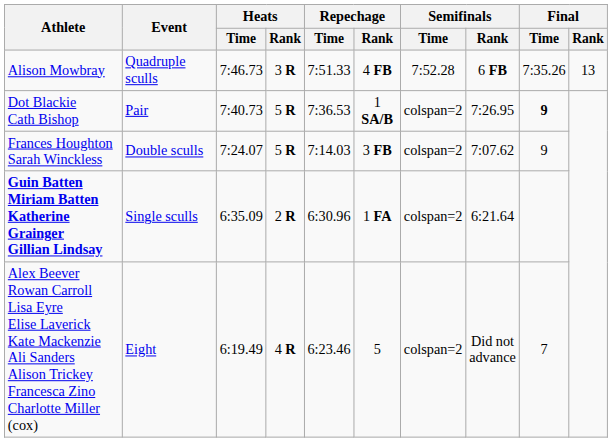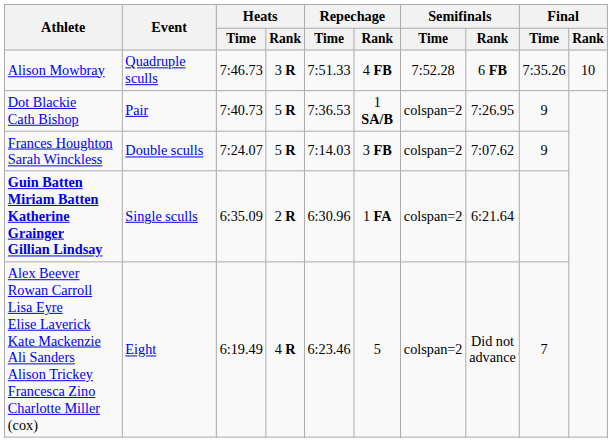(588, 70) 13 -> (588, 70) 10
(544, 111) bold -> (544, 111) normal
